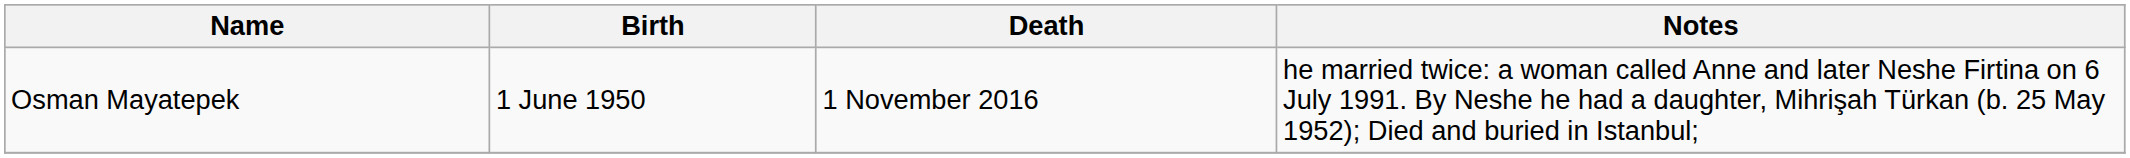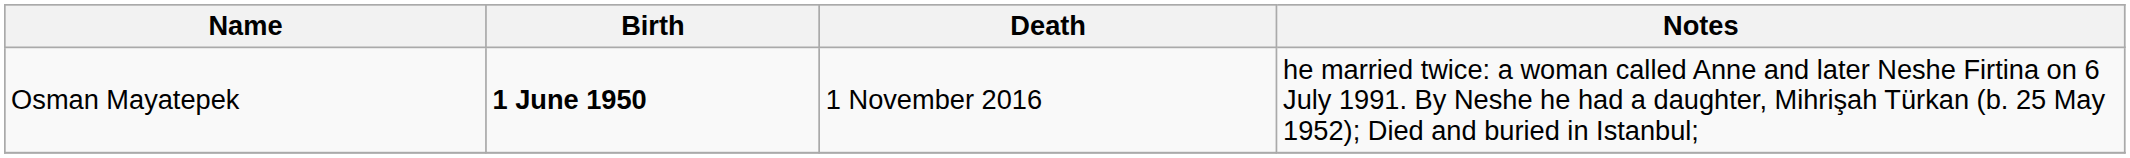(571, 99) normal -> (570, 99) bold
